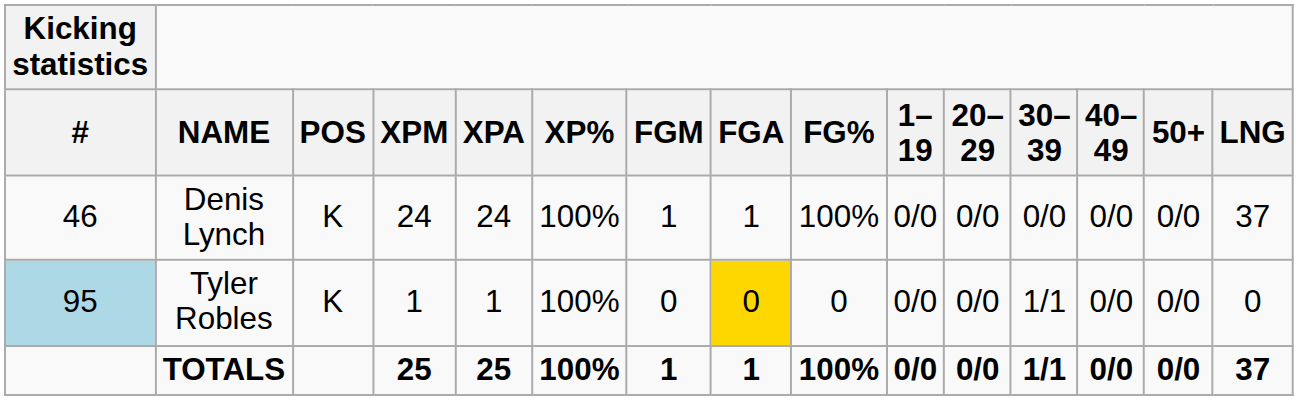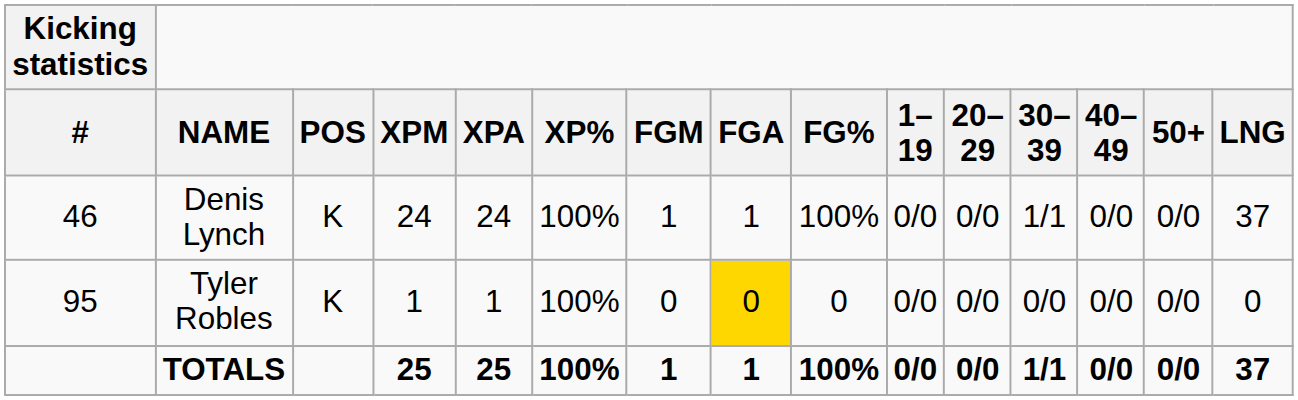(1044, 217) 0/0 -> (1044, 217) 1/1
(80, 302) lightblue background -> (80, 302) no background
(1044, 302) 1/1 -> (1044, 302) 0/0
